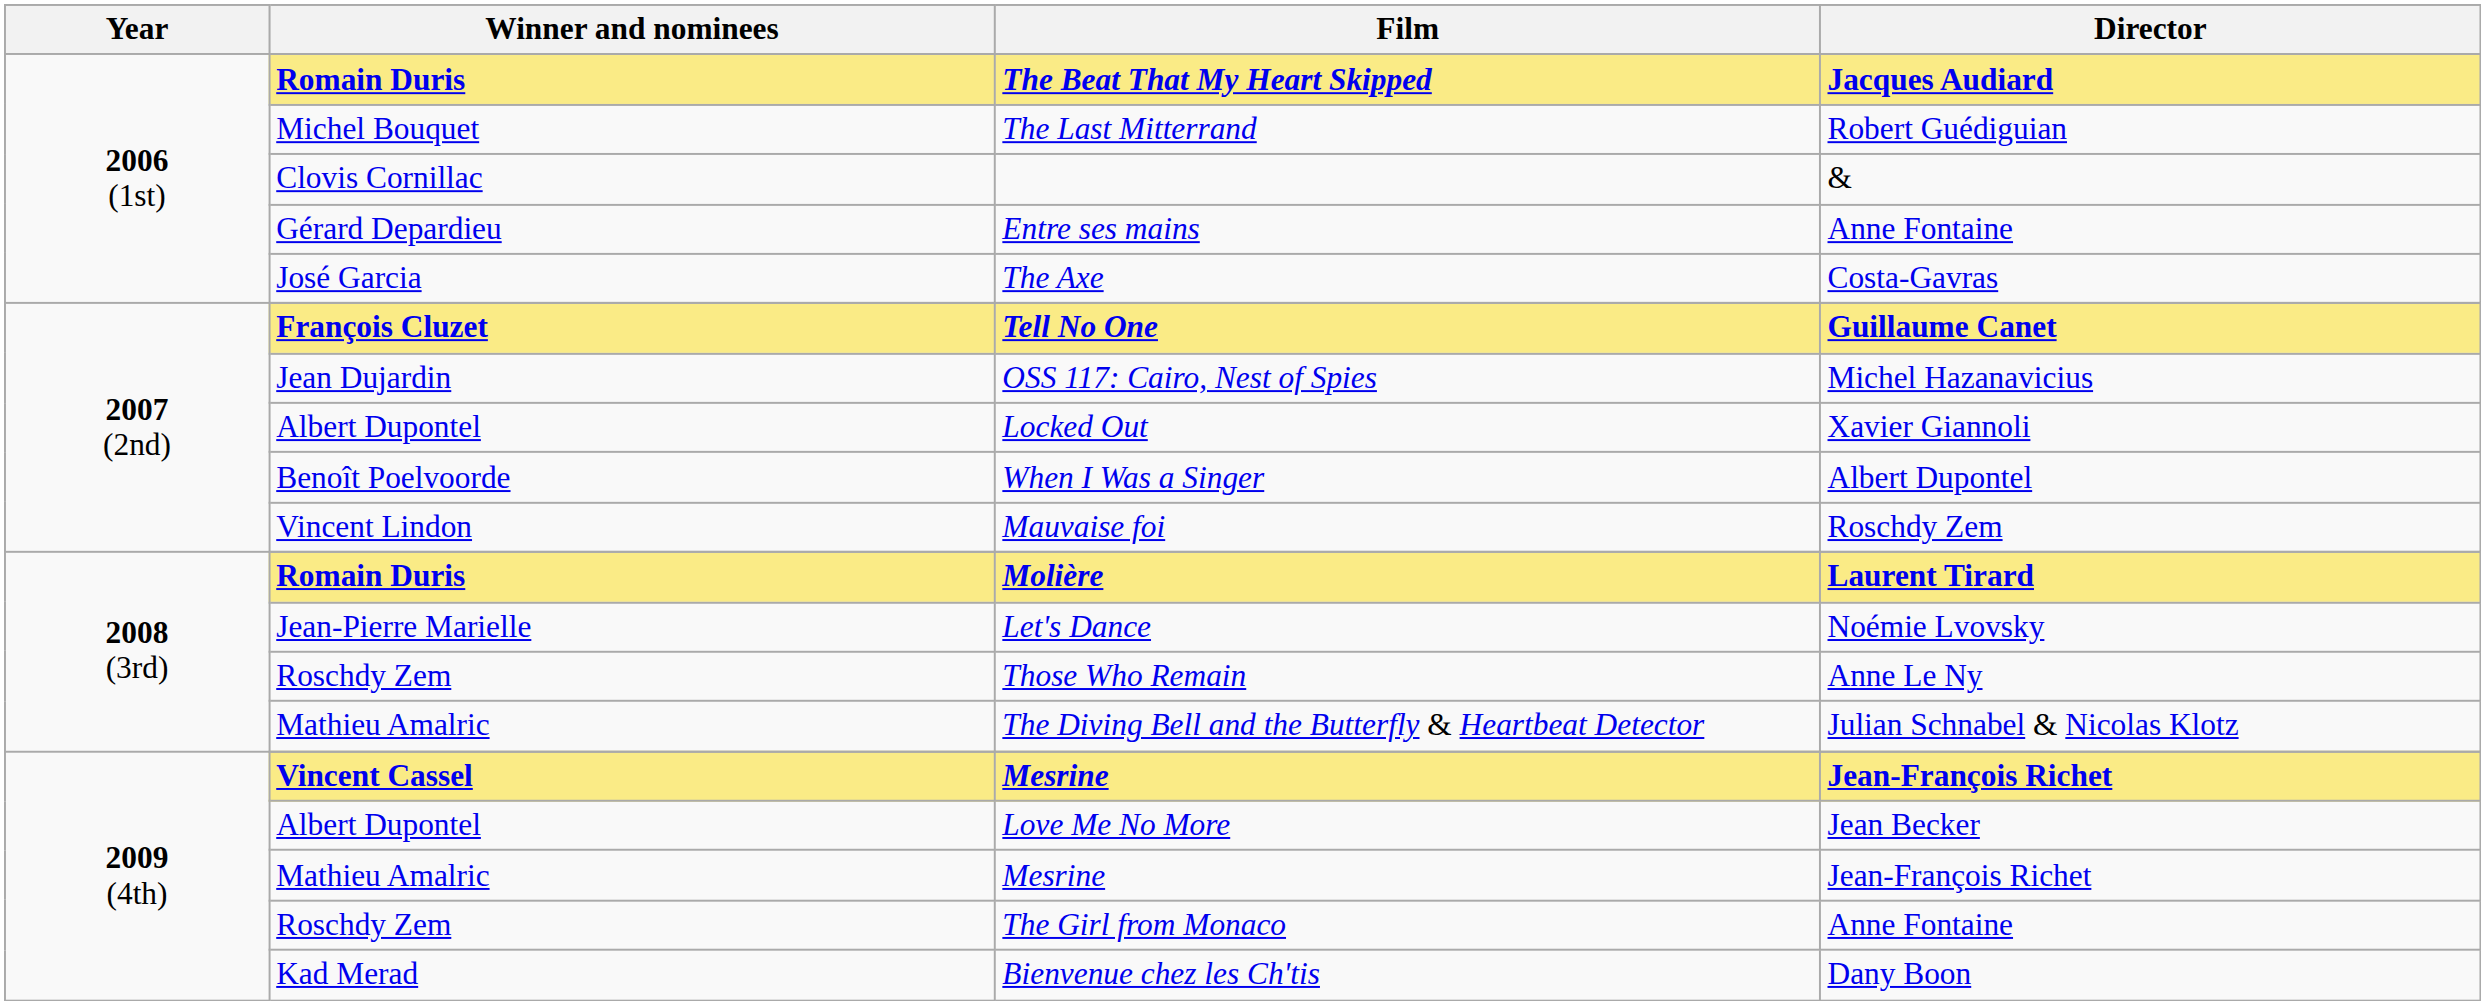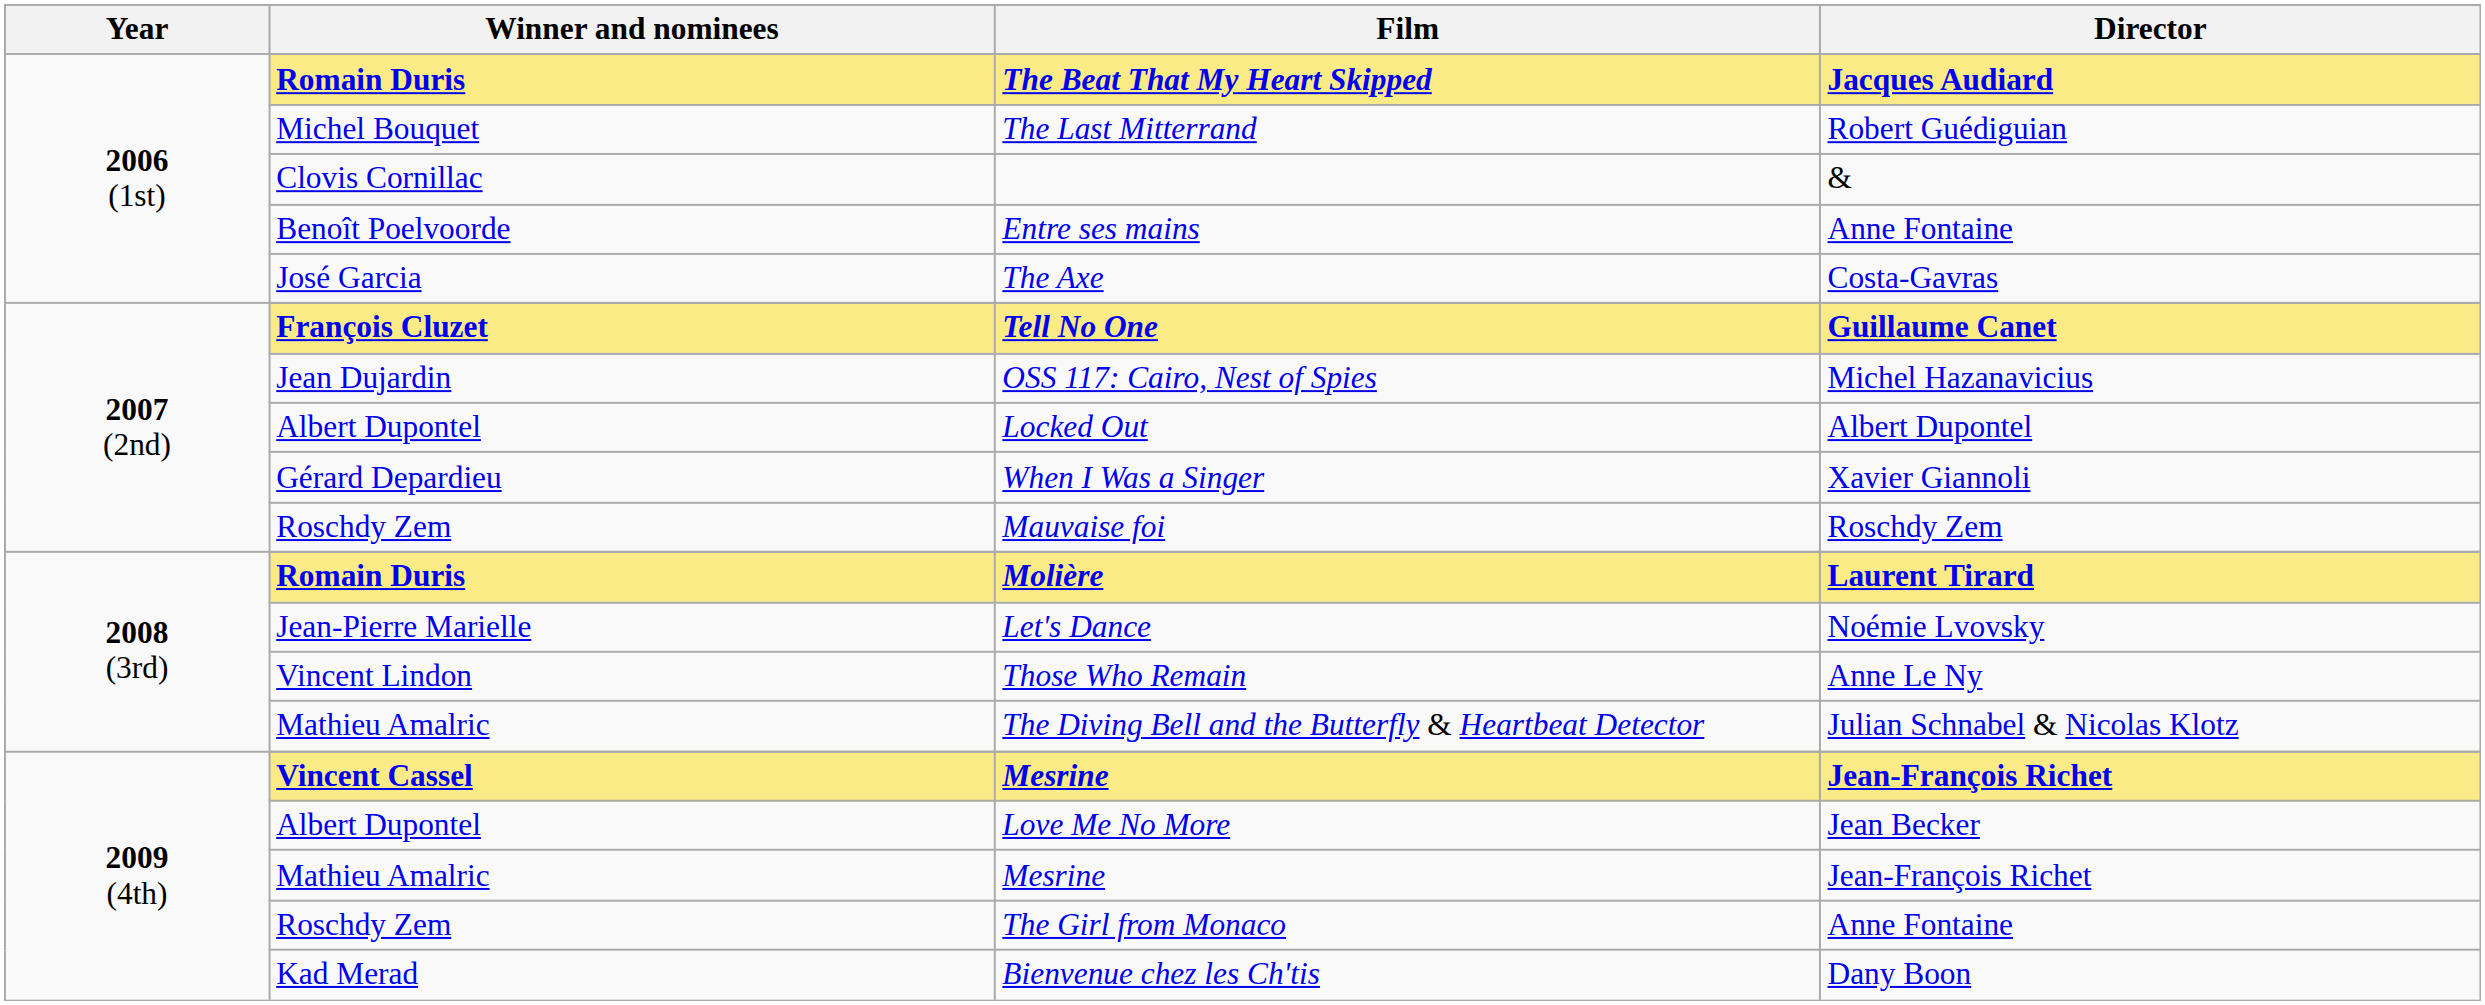(389, 228) Gérard Depardieu -> (393, 228) Benoît Poelvoorde
(1929, 427) Xavier Giannoli -> (1930, 427) Albert Dupontel
(393, 476) Benoît Poelvoorde -> (389, 476) Gérard Depardieu
(1930, 476) Albert Dupontel -> (1929, 476) Xavier Giannoli
(374, 526) Vincent Lindon -> (364, 526) Roschdy Zem
(364, 675) Roschdy Zem -> (374, 675) Vincent Lindon
